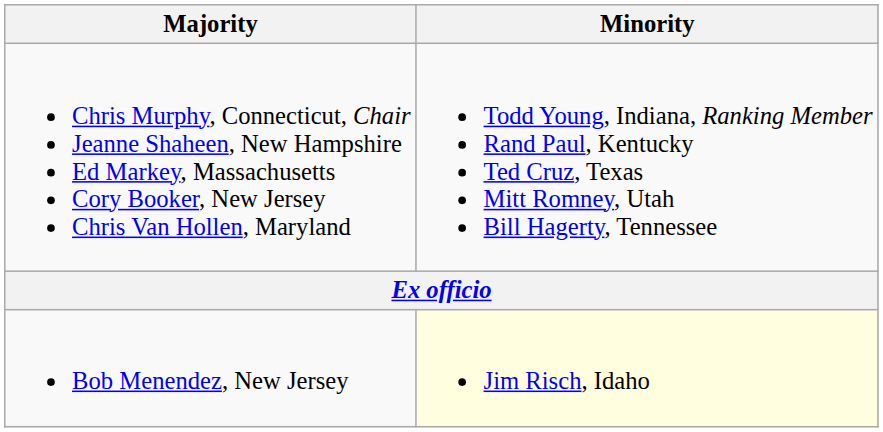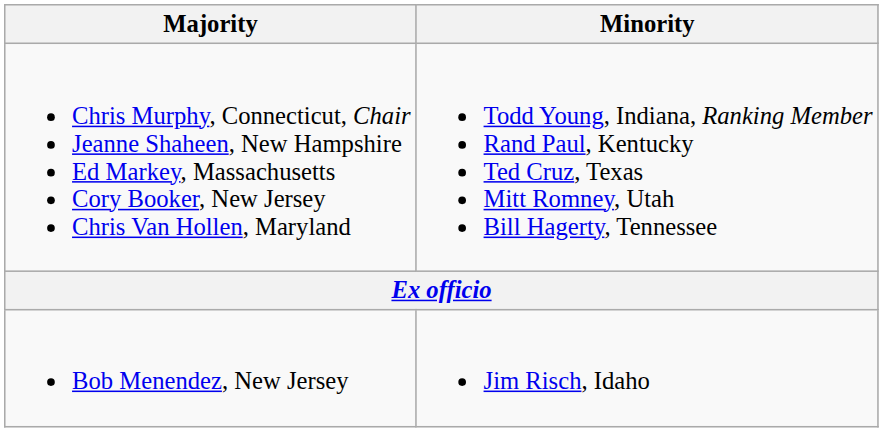(647, 382) lightyellow background -> (647, 382) no background
